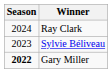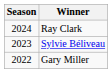(21, 60) bold -> (21, 60) normal
